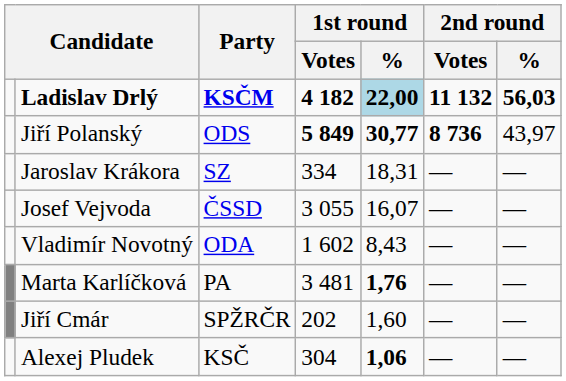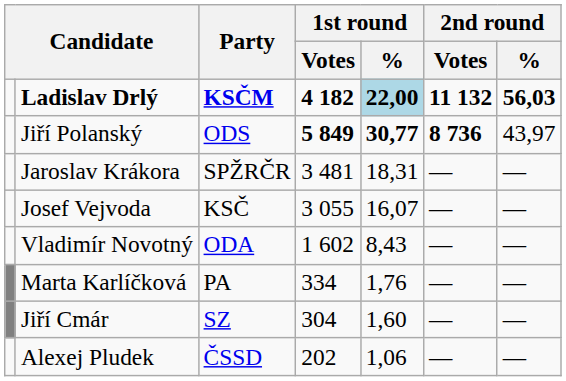(217, 171) SZ -> (247, 171) SPŽRČR
(319, 171) 334 -> (328, 171) 3 481
(233, 208) ČSSD -> (226, 208) KSČ
(328, 282) 3 481 -> (319, 282) 334
(386, 282) bold -> (386, 282) normal
(247, 319) SPŽRČR -> (217, 319) SZ
(319, 319) 202 -> (319, 319) 304
(226, 356) KSČ -> (233, 356) ČSSD
(319, 356) 304 -> (319, 356) 202
(386, 356) bold -> (386, 356) normal
